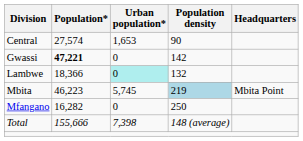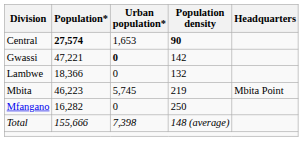(69, 40) normal -> (69, 40) bold
(176, 40) normal -> (176, 40) bold
(69, 57) bold -> (69, 57) normal
(115, 57) normal -> (115, 57) bold
(115, 73) paleturquoise background -> (115, 73) no background
(179, 90) lightblue background -> (179, 90) no background
